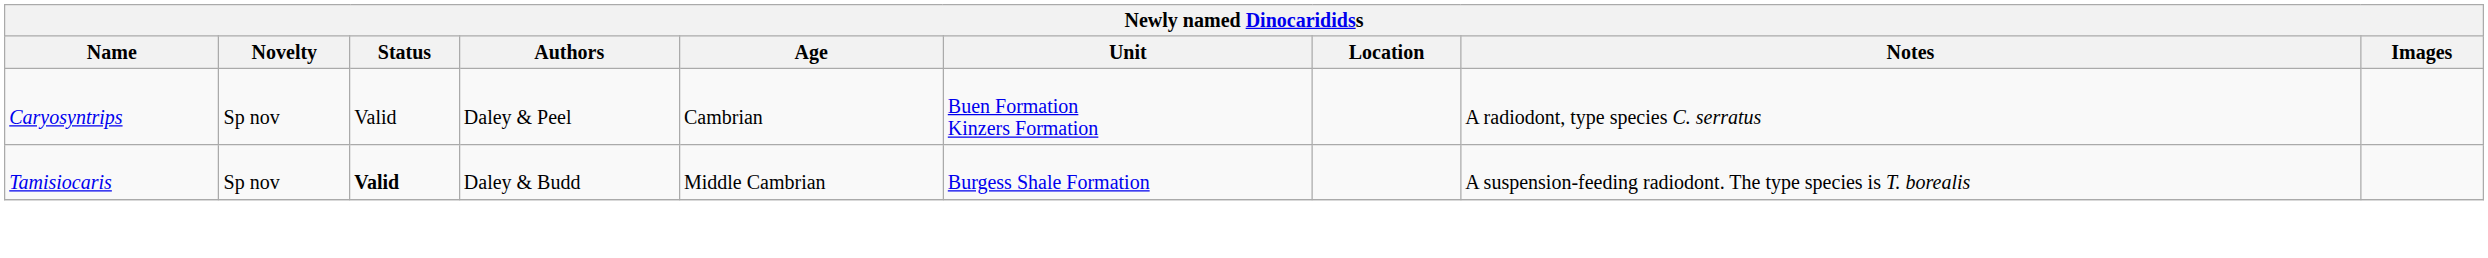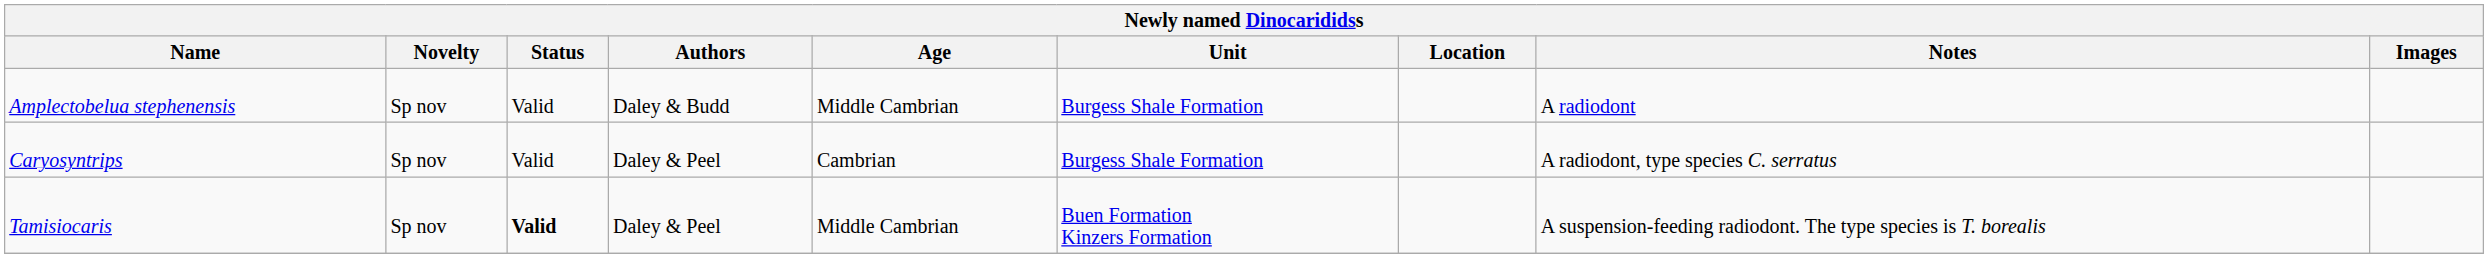+ row: (122, 106)
(1023, 117) Buen Formation Kinzers Formation -> (1162, 160) Burgess Shale Formation
(522, 183) Daley & Budd -> (667, 225) Daley & Peel
(1049, 183) Burgess Shale Formation -> (1137, 225) Buen Formation Kinzers Formation
